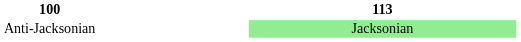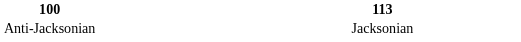(382, 28) lightgreen background -> (382, 28) no background
